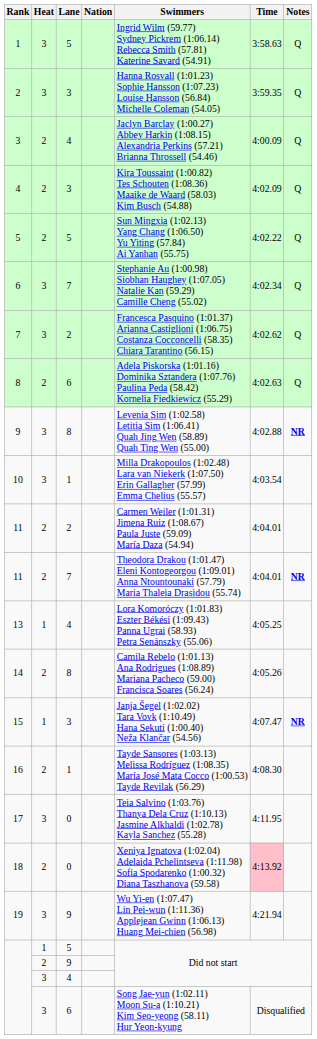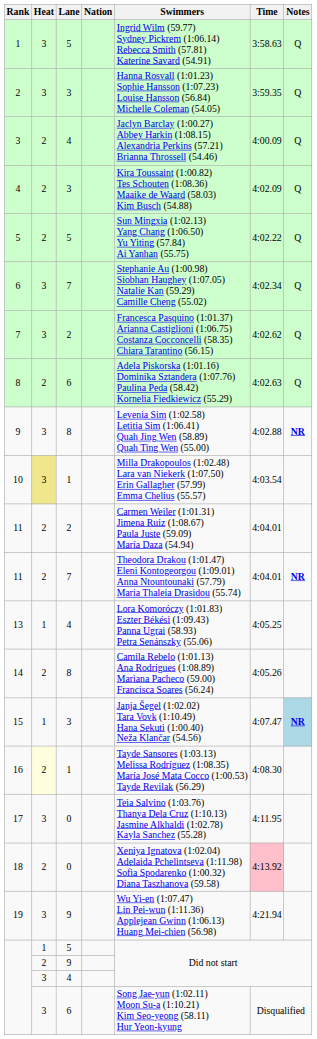(44, 479) no background -> (44, 479) khaki background
(298, 722) no background -> (298, 722) lightblue background
(44, 770) no background -> (44, 770) lightyellow background
